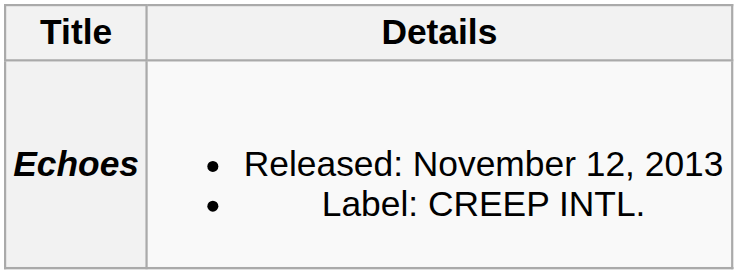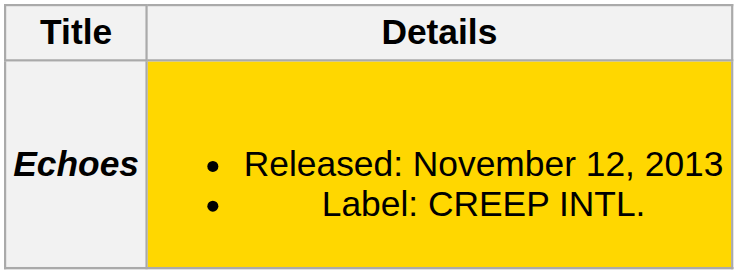(439, 184) no background -> (439, 184) gold background
